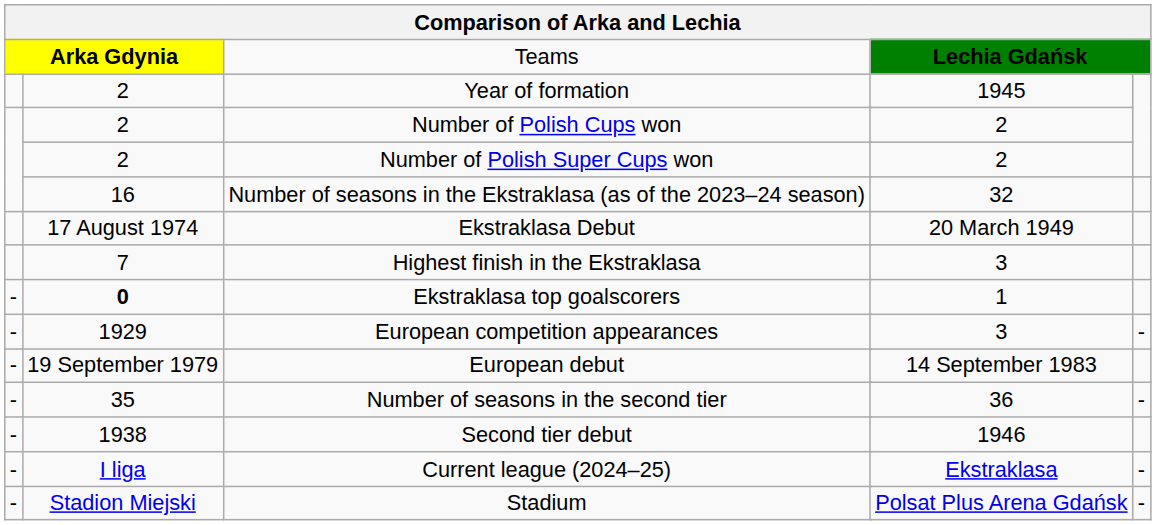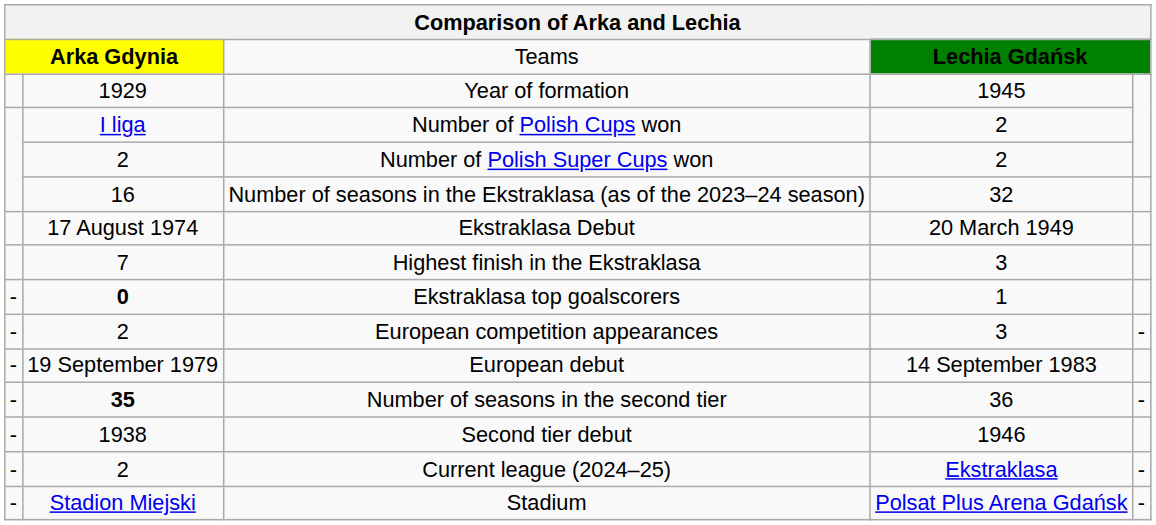(123, 91) 2 -> (123, 91) 1929
(123, 125) 2 -> (123, 125) I liga
(123, 331) 1929 -> (123, 331) 2
(123, 400) normal -> (123, 400) bold
(123, 469) I liga -> (123, 469) 2
